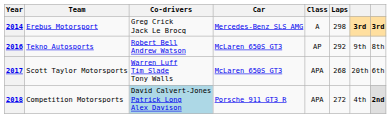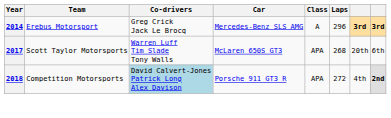(340, 26) 298 -> (340, 26) 296
- row: (14, 46)
